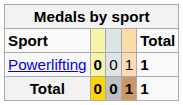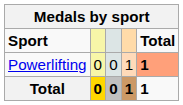(98, 65) bold -> (98, 65) normal
(144, 65) no background -> (144, 65) lightsalmon background
